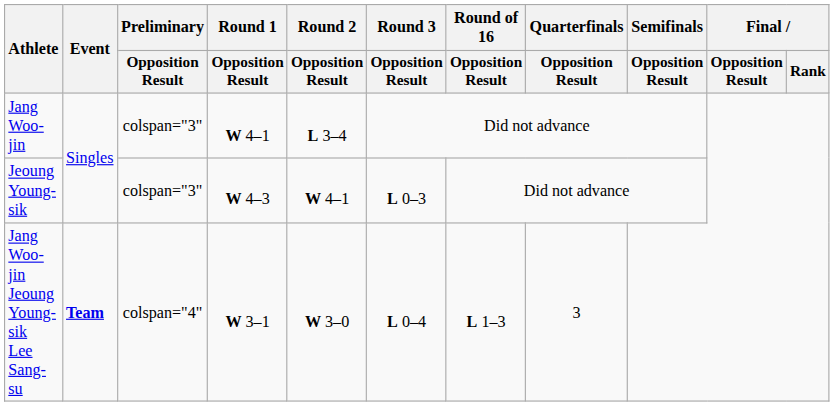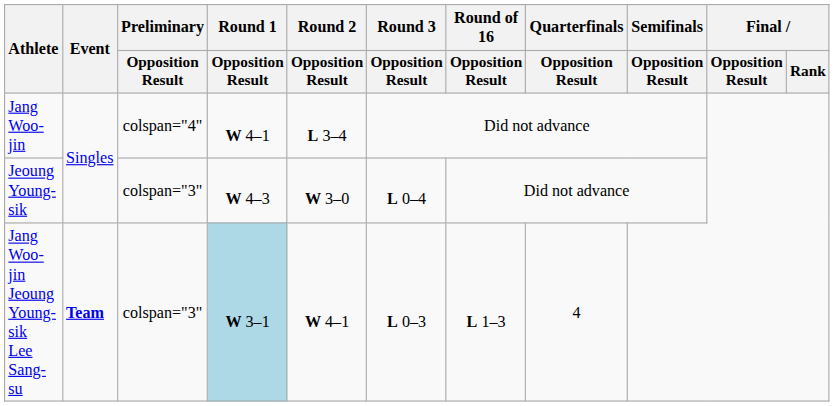(163, 125) colspan="3" -> (163, 125) colspan="4"
(327, 200) W 4–1 -> (327, 200) W 3–0
(407, 200) L 0–3 -> (407, 200) L 0–4
(163, 312) colspan="4" -> (163, 312) colspan="3"
(248, 321) no background -> (248, 321) lightblue background
(327, 321) W 3–0 -> (327, 321) W 4–1
(407, 321) L 0–4 -> (407, 321) L 0–3
(577, 312) 3 -> (577, 312) 4
